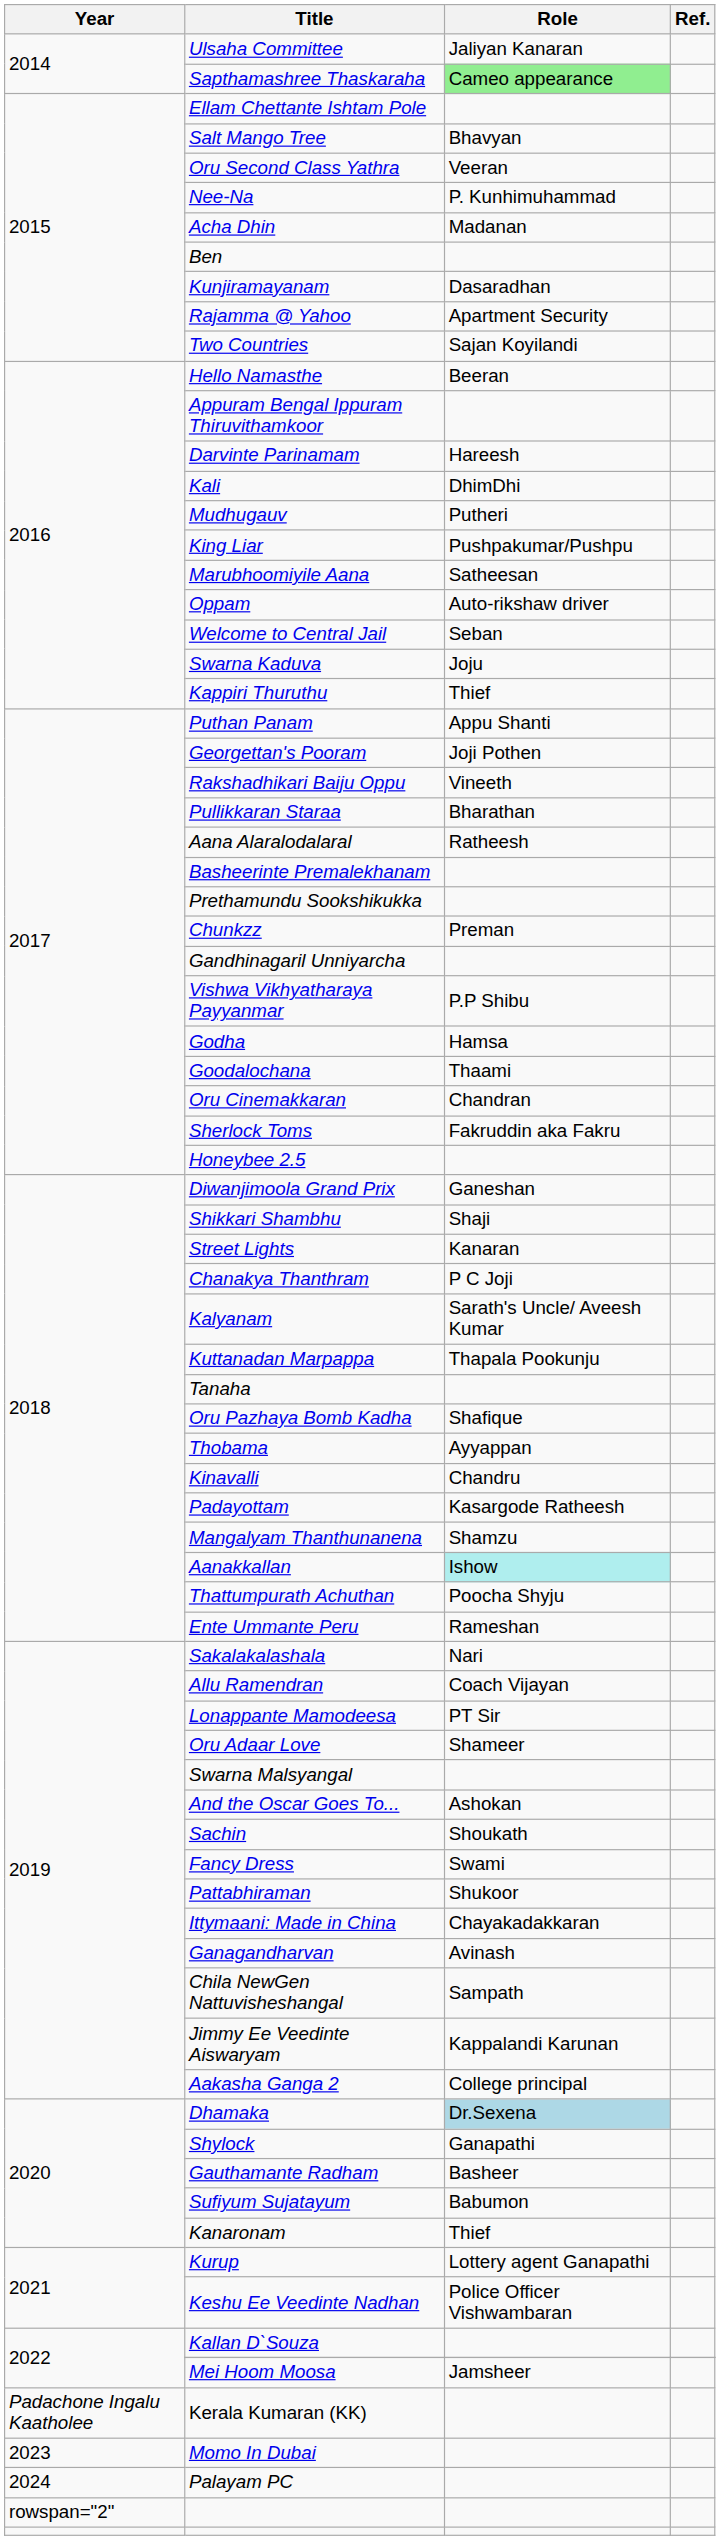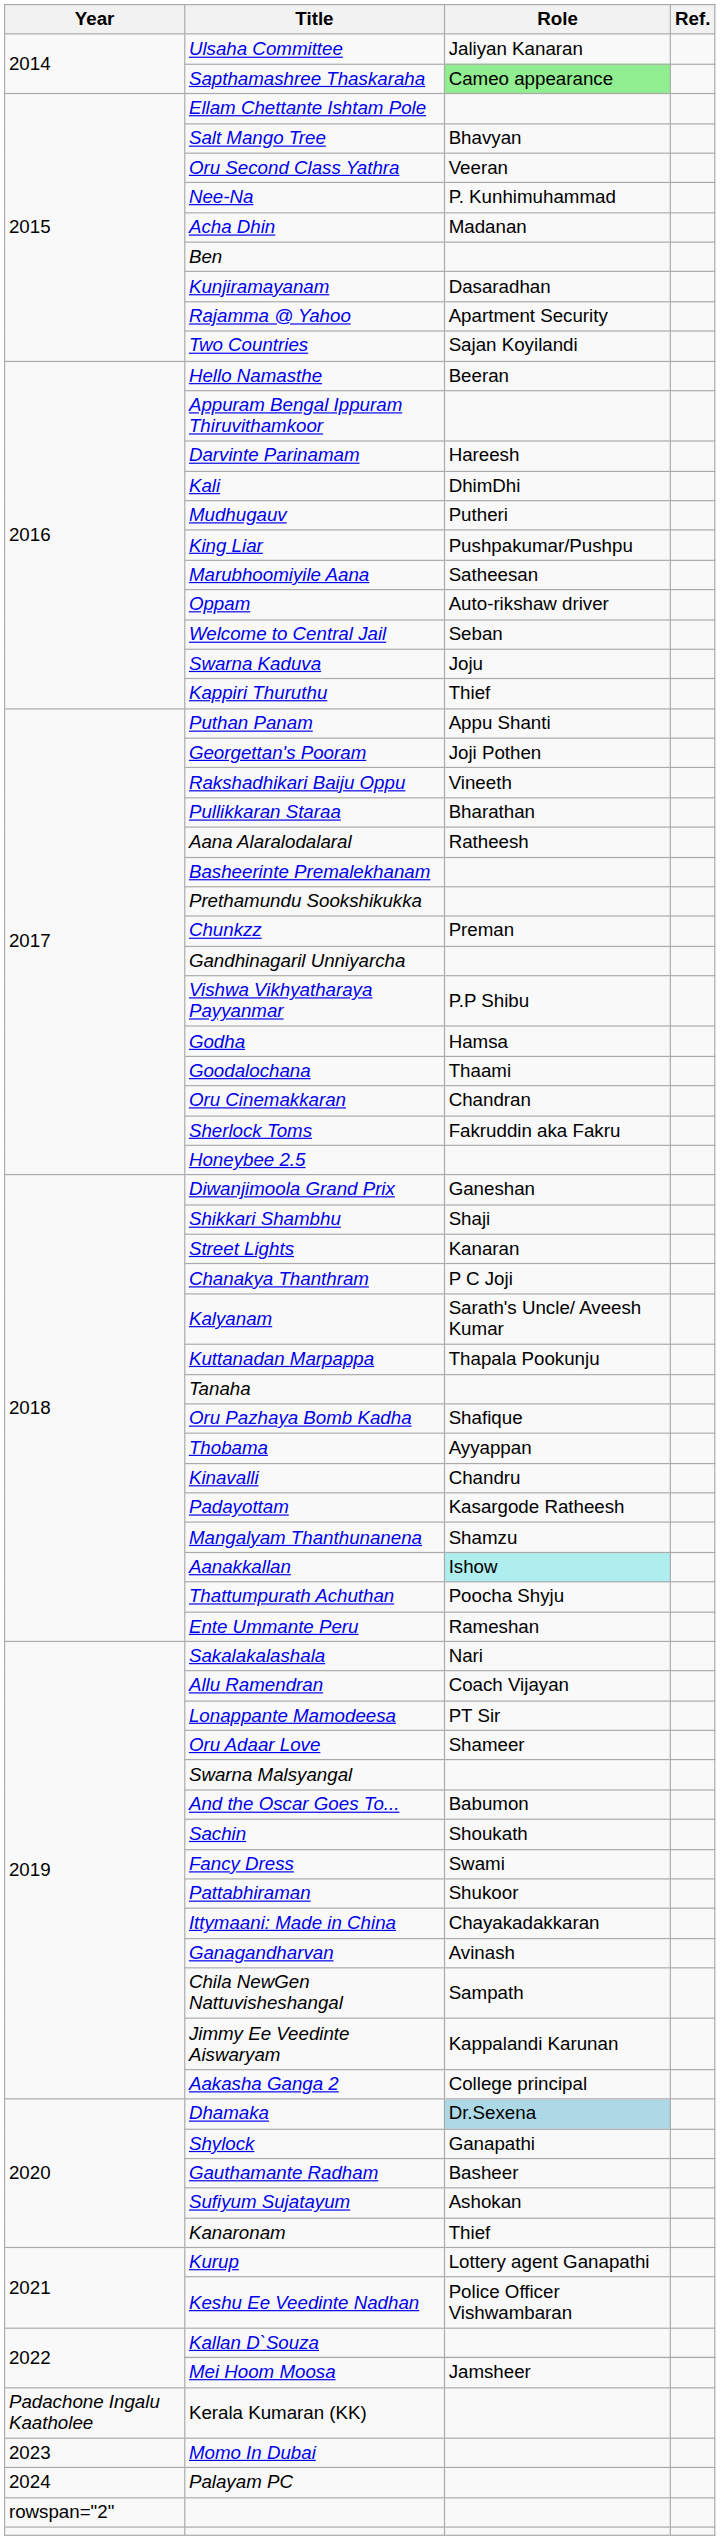(485, 1804) Ashokan -> (489, 1804) Babumon
(489, 2202) Babumon -> (485, 2202) Ashokan
